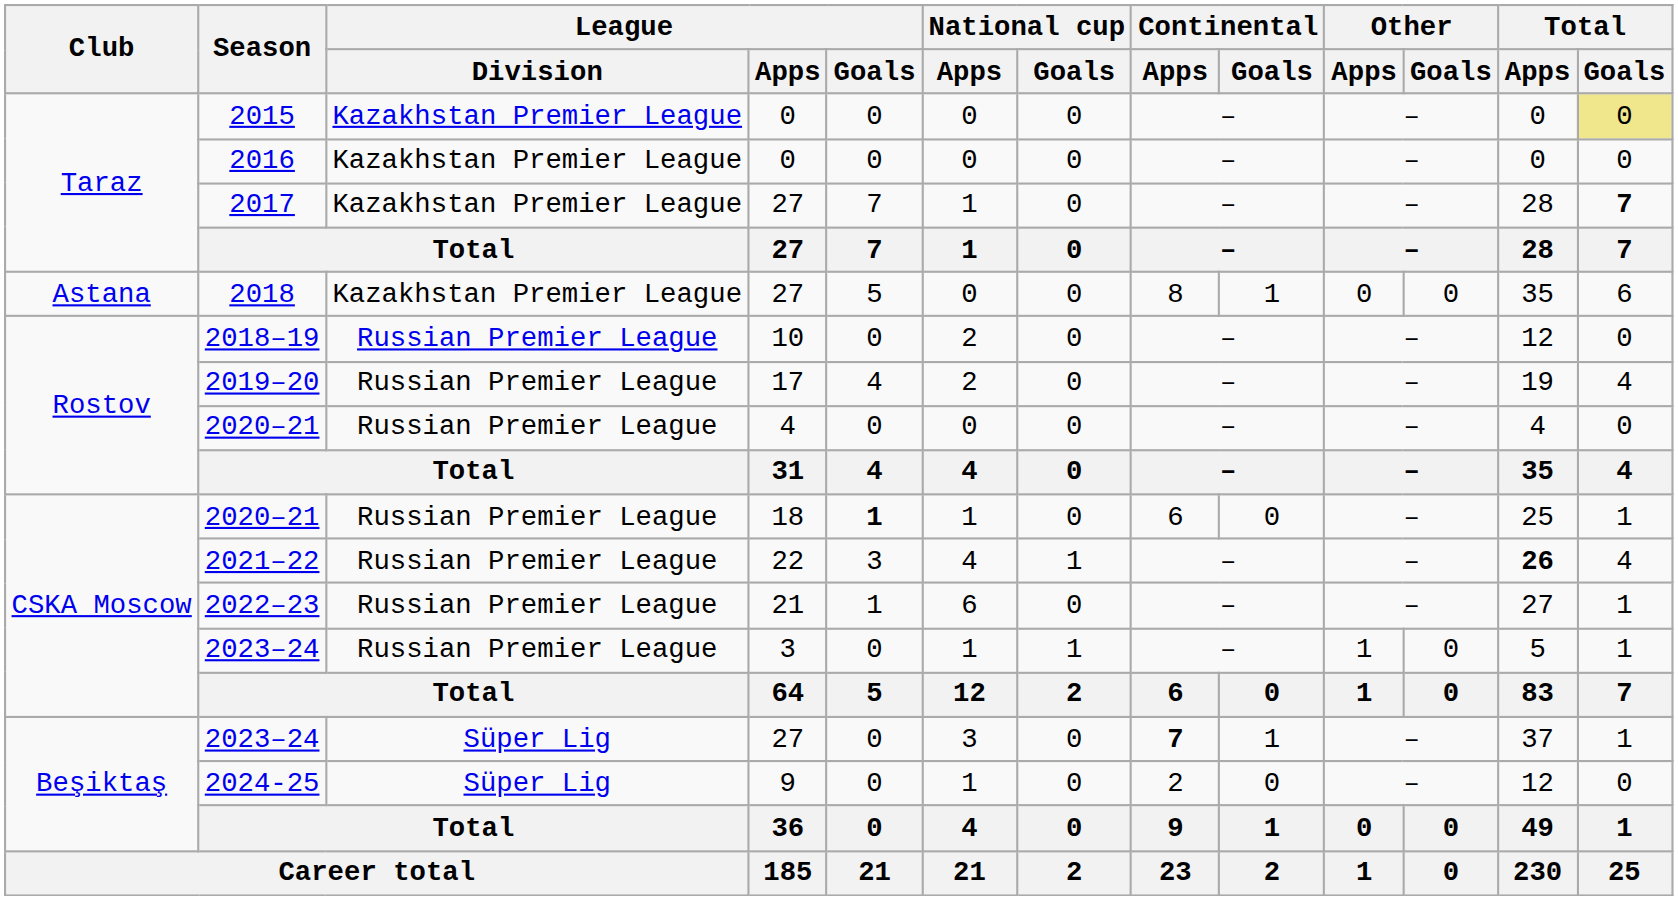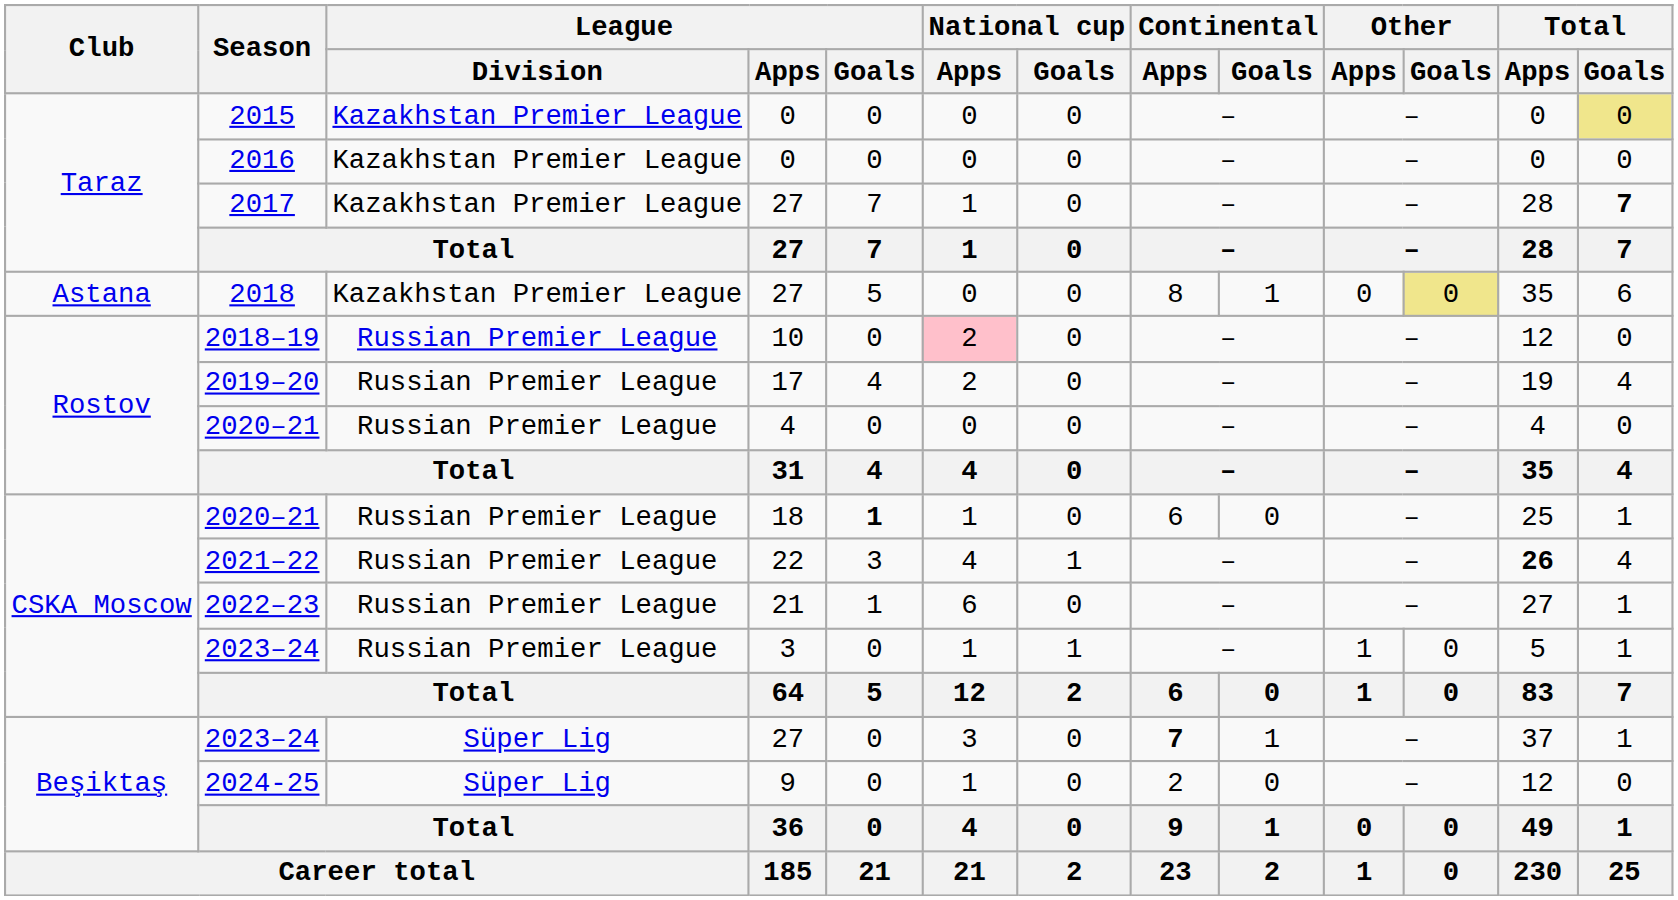(1451, 294) no background -> (1451, 294) khaki background
(969, 339) no background -> (969, 339) pink background
